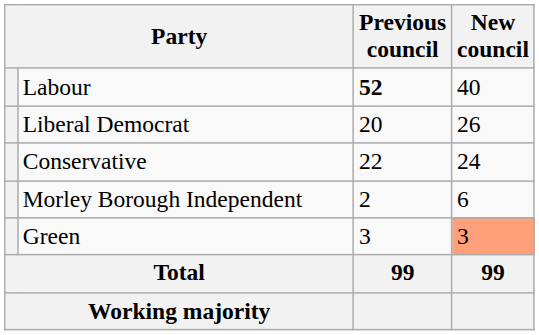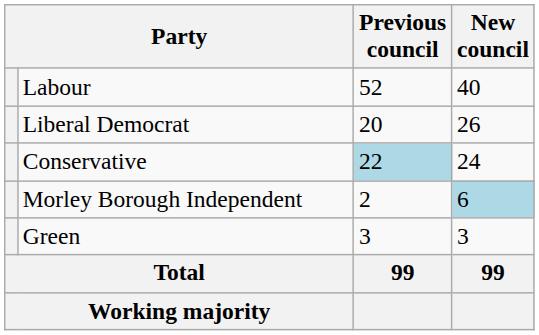(371, 86) bold -> (371, 86) normal
(371, 161) no background -> (371, 161) lightblue background
(463, 198) no background -> (463, 198) lightblue background
(463, 236) lightsalmon background -> (463, 236) no background
